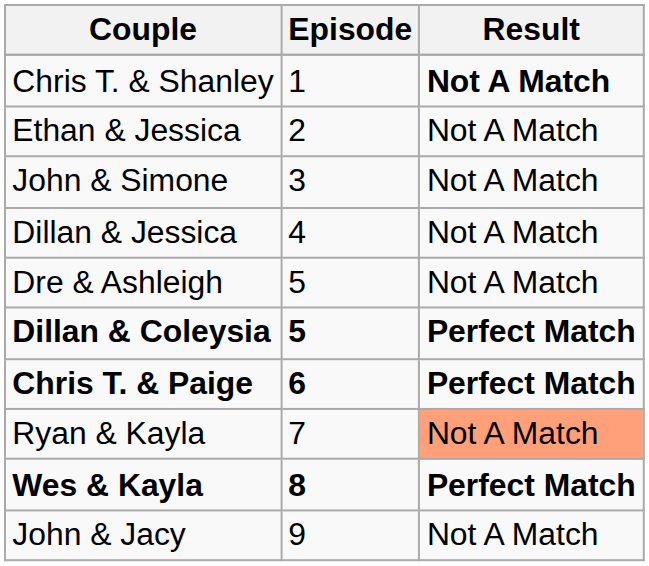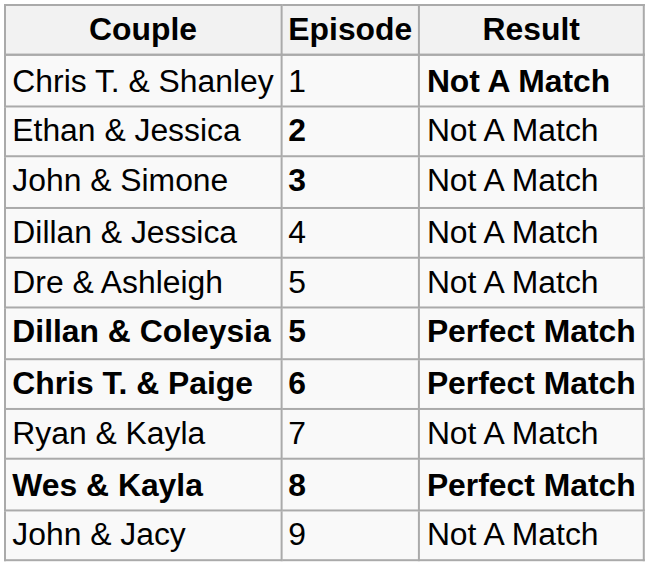(297, 130) normal -> (297, 130) bold
(297, 181) normal -> (297, 181) bold
(513, 433) lightsalmon background -> (513, 433) no background
